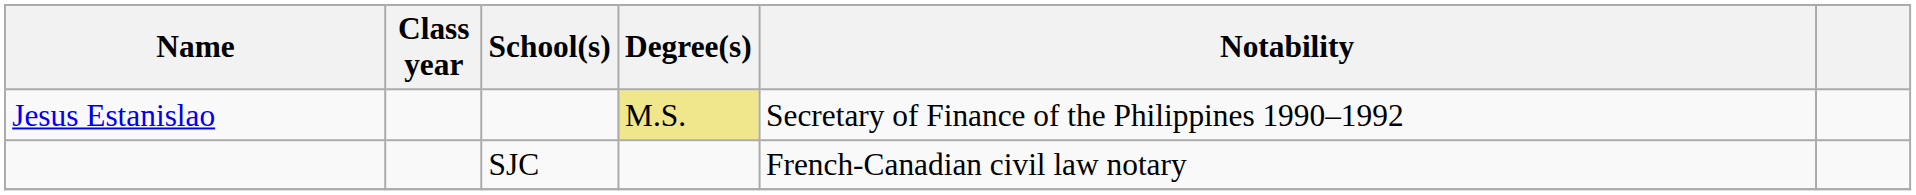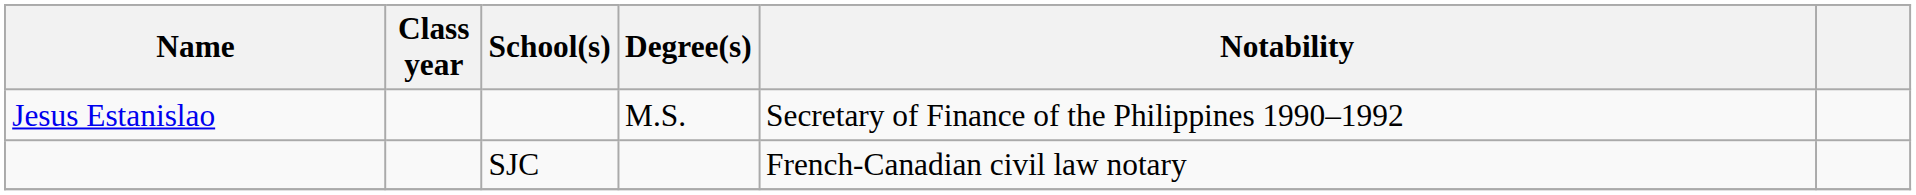(656, 114) khaki background -> (656, 114) no background
